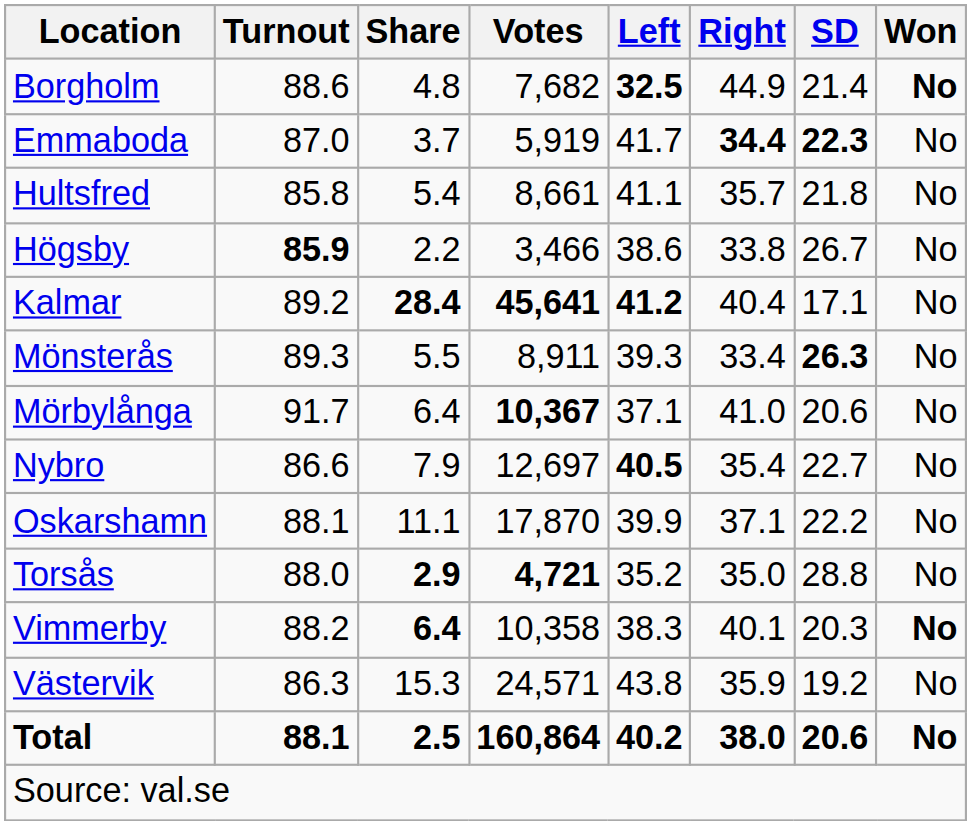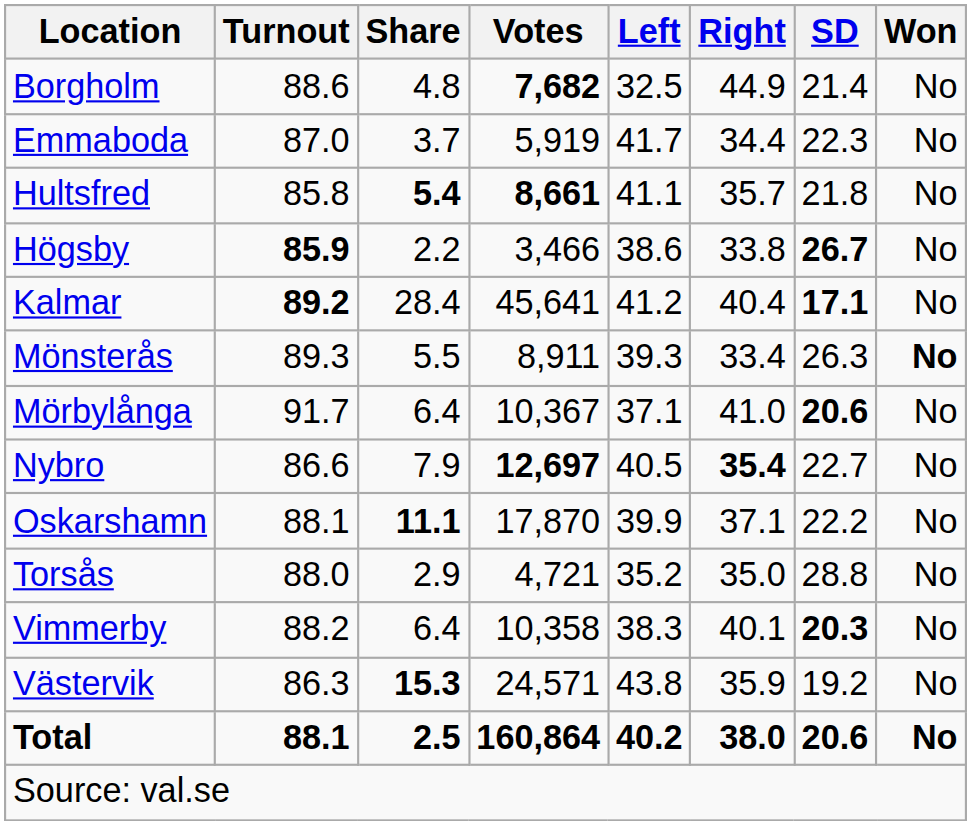(557, 85) normal -> (557, 85) bold
(649, 85) bold -> (649, 85) normal
(935, 85) bold -> (936, 85) normal
(752, 140) bold -> (752, 140) normal
(835, 140) bold -> (835, 140) normal
(437, 194) normal -> (437, 194) bold
(557, 194) normal -> (557, 194) bold
(835, 248) normal -> (835, 248) bold
(316, 303) normal -> (316, 303) bold
(427, 303) bold -> (427, 303) normal
(548, 303) bold -> (548, 303) normal
(649, 303) bold -> (649, 303) normal
(835, 303) normal -> (835, 303) bold
(835, 357) bold -> (835, 357) normal
(936, 357) normal -> (935, 357) bold
(548, 411) bold -> (548, 411) normal
(835, 411) normal -> (835, 411) bold
(548, 466) normal -> (548, 466) bold
(649, 466) bold -> (649, 466) normal
(752, 466) normal -> (752, 466) bold
(429, 520) normal -> (428, 520) bold
(437, 574) bold -> (437, 574) normal
(557, 574) bold -> (557, 574) normal
(437, 628) bold -> (437, 628) normal
(835, 628) normal -> (835, 628) bold
(935, 628) bold -> (936, 628) normal
(427, 683) normal -> (427, 683) bold
